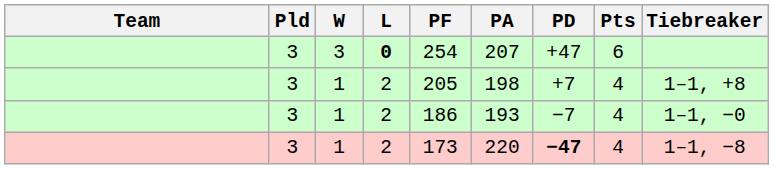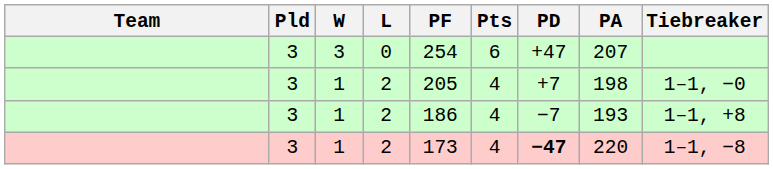columns swapped: (502, 21) <-> (618, 21)
(386, 52) bold -> (386, 52) normal
(705, 84) 1–1, +8 -> (705, 84) 1–1, −0
(705, 116) 1–1, −0 -> (705, 116) 1–1, +8
